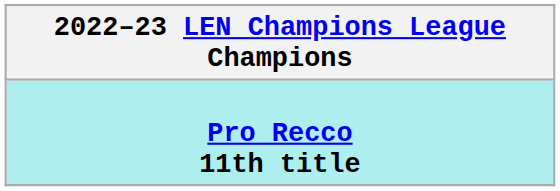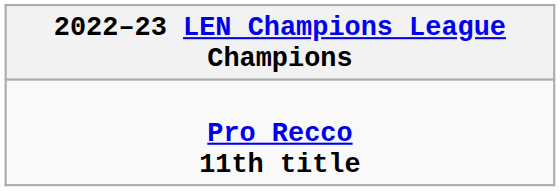(280, 148) paleturquoise background -> (280, 148) no background
